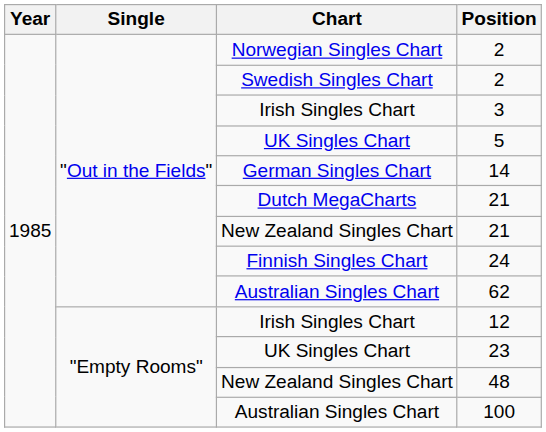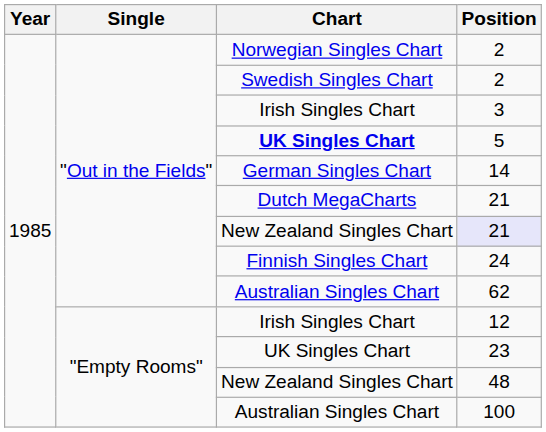(337, 140) normal -> (337, 140) bold
(499, 230) no background -> (499, 230) lavender background
